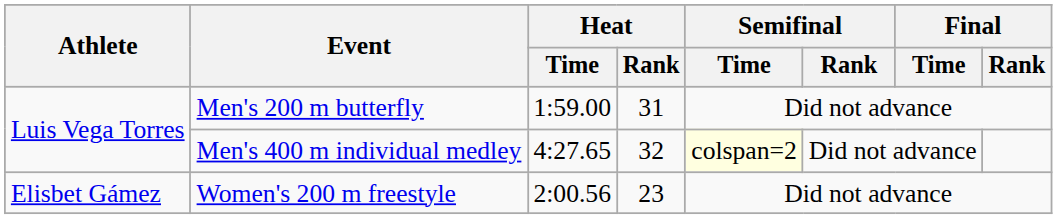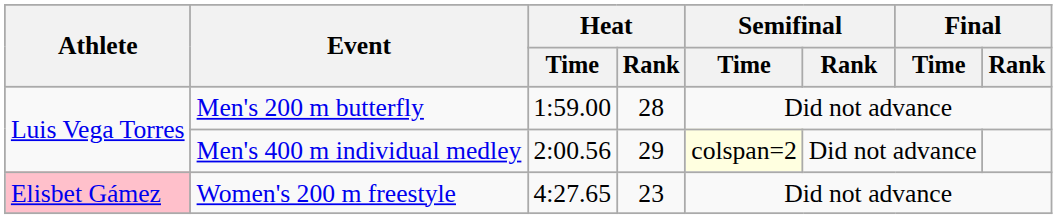(651, 108) 31 -> (651, 108) 28
(572, 150) 4:27.65 -> (572, 150) 2:00.56
(651, 150) 32 -> (651, 150) 29
(86, 192) no background -> (86, 192) pink background
(572, 192) 2:00.56 -> (572, 192) 4:27.65
